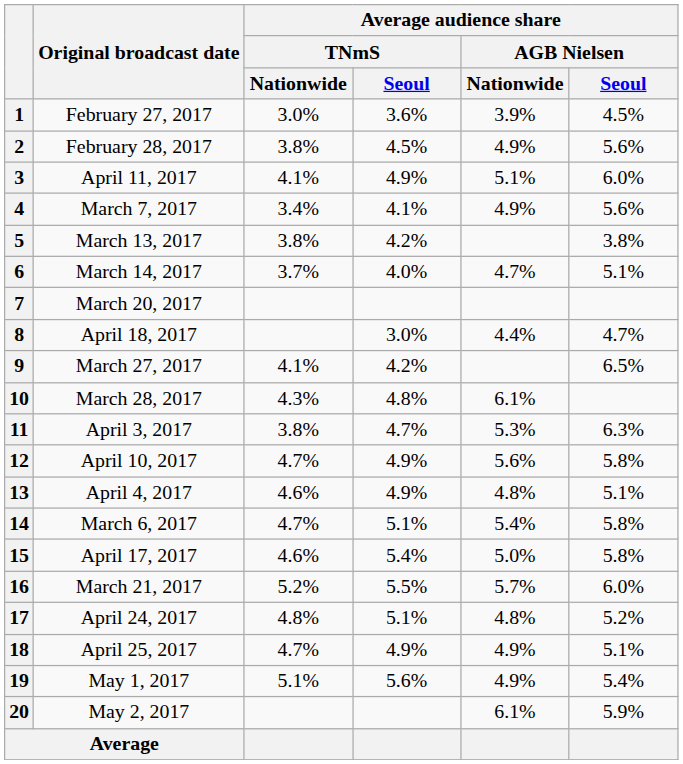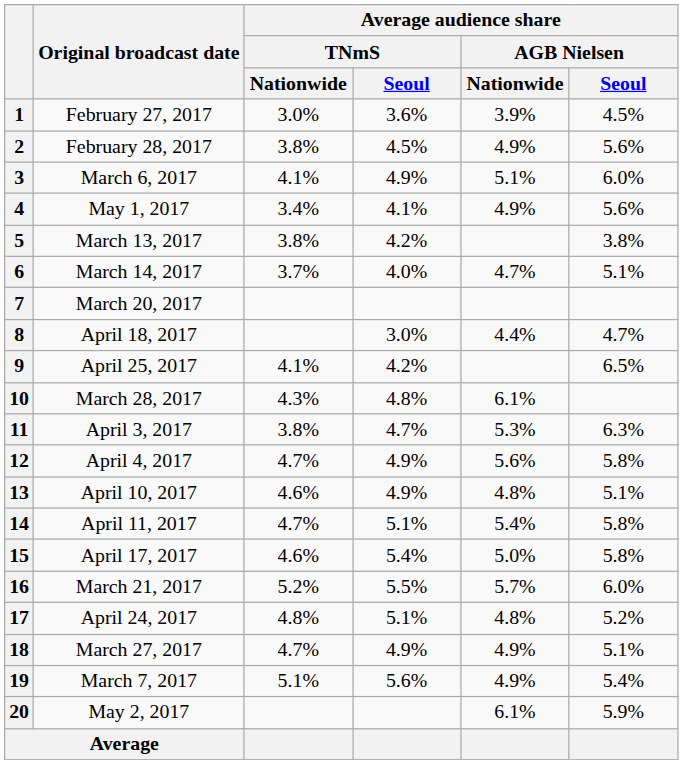(139, 177) April 11, 2017 -> (139, 177) March 6, 2017
(139, 209) March 7, 2017 -> (139, 209) May 1, 2017
(139, 366) March 27, 2017 -> (139, 366) April 25, 2017
(139, 460) April 10, 2017 -> (139, 460) April 4, 2017
(139, 492) April 4, 2017 -> (139, 492) April 10, 2017
(139, 523) March 6, 2017 -> (139, 523) April 11, 2017
(139, 649) April 25, 2017 -> (139, 649) March 27, 2017
(139, 680) May 1, 2017 -> (139, 680) March 7, 2017
